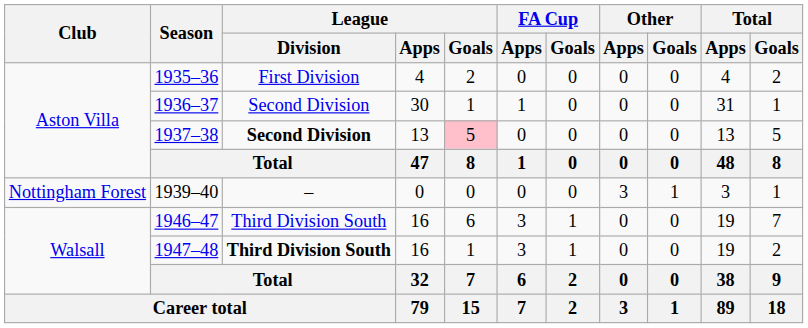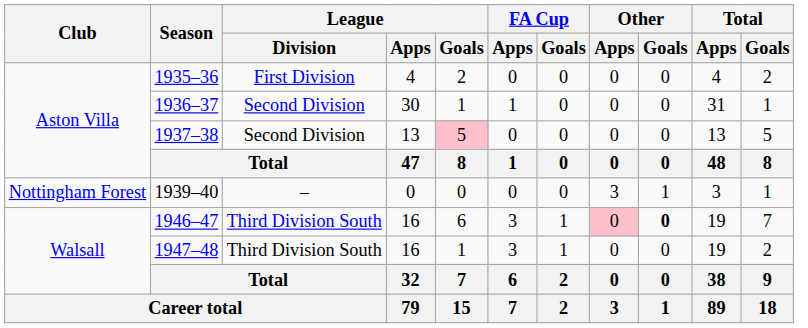(309, 134) bold -> (304, 134) normal
(624, 221) no background -> (614, 221) pink background
(675, 221) normal -> (665, 221) bold
(309, 250) bold -> (304, 250) normal
